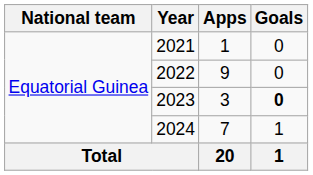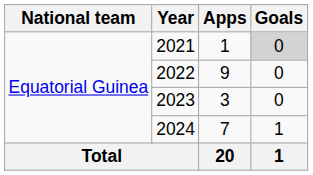(279, 45) no background -> (279, 45) lightgrey background
(279, 101) bold -> (279, 101) normal
